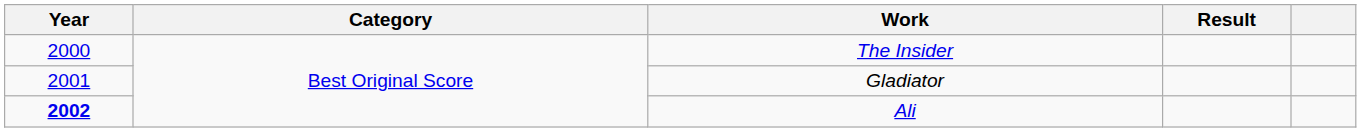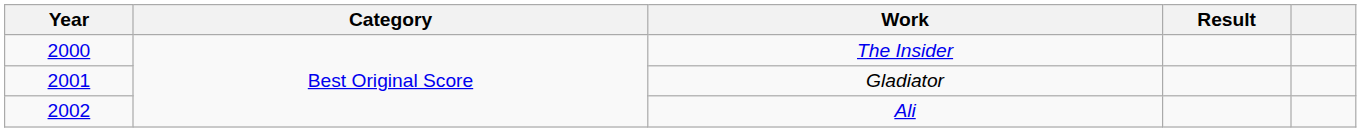(69, 111) bold -> (69, 111) normal
